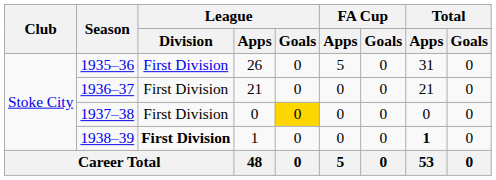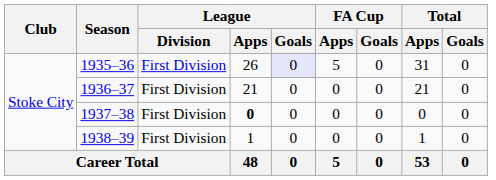(298, 65) no background -> (293, 65) lavender background
(255, 114) normal -> (250, 114) bold
(298, 114) gold background -> (293, 114) no background
(186, 138) bold -> (184, 138) normal
(426, 138) bold -> (422, 138) normal
